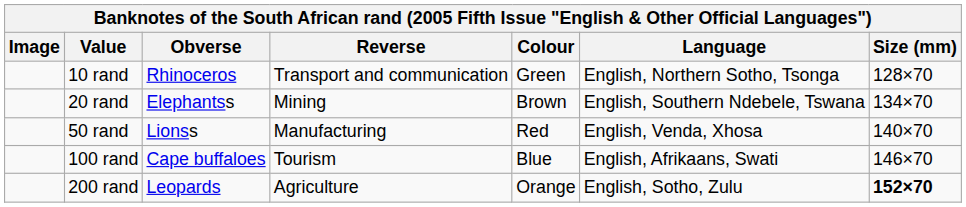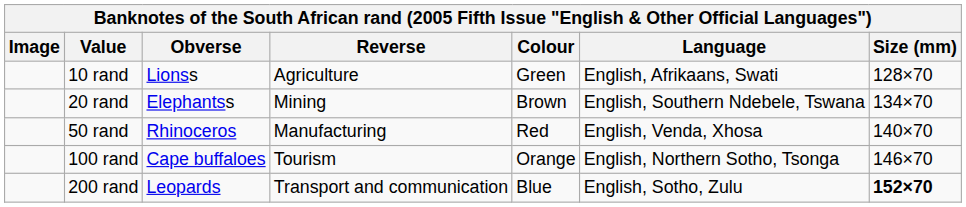(191, 74) Rhinoceros -> (172, 74) Lionss
(391, 74) Transport and communication -> (316, 74) Agriculture
(711, 74) English, Northern Sotho, Tsonga -> (681, 74) English, Afrikaans, Swati
(172, 131) Lionss -> (191, 131) Rhinoceros
(534, 159) Blue -> (546, 159) Orange
(681, 159) English, Afrikaans, Swati -> (711, 159) English, Northern Sotho, Tsonga
(316, 187) Agriculture -> (391, 187) Transport and communication
(546, 187) Orange -> (534, 187) Blue
